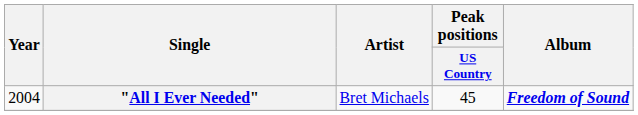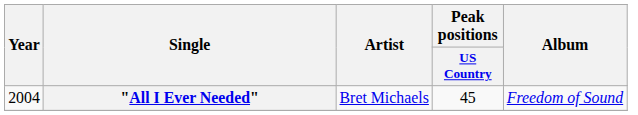(568, 97) bold -> (565, 97) normal
